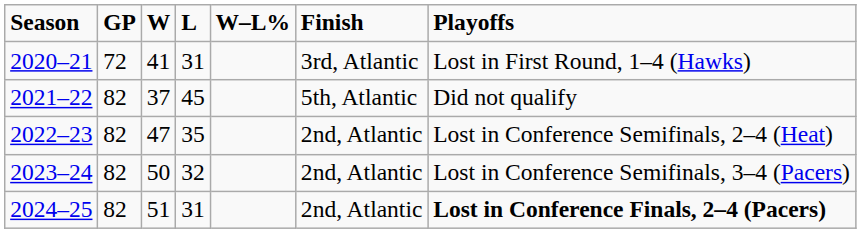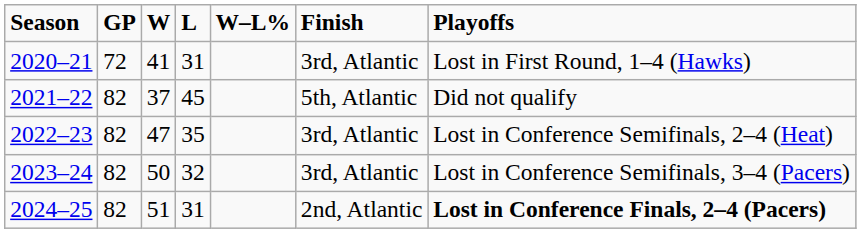(362, 135) 2nd, Atlantic -> (360, 135) 3rd, Atlantic
(362, 172) 2nd, Atlantic -> (360, 172) 3rd, Atlantic
